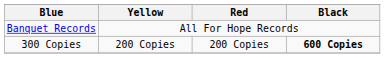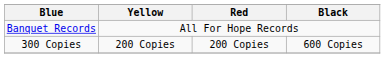(333, 45) bold -> (333, 45) normal
